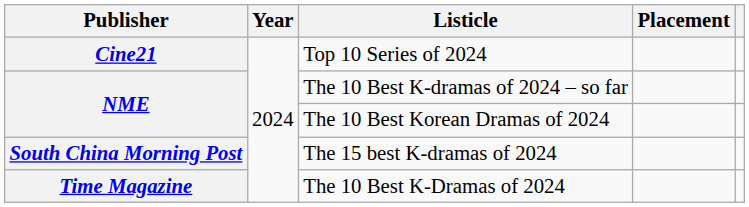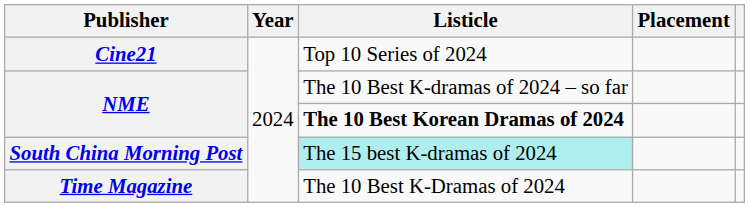(456, 119) normal -> (464, 119) bold
(430, 152) no background -> (430, 152) paleturquoise background
